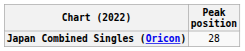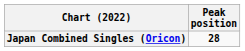(214, 39) normal -> (214, 39) bold
